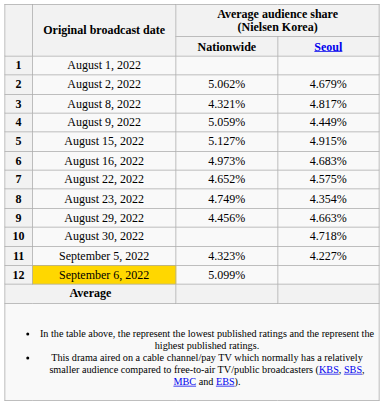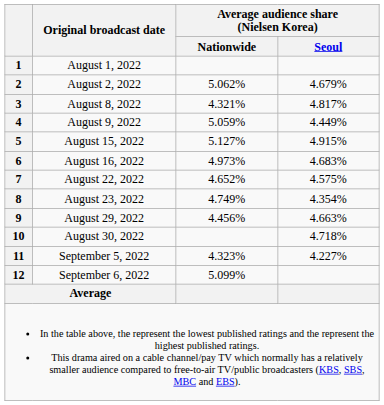(104, 274) gold background -> (104, 274) no background
